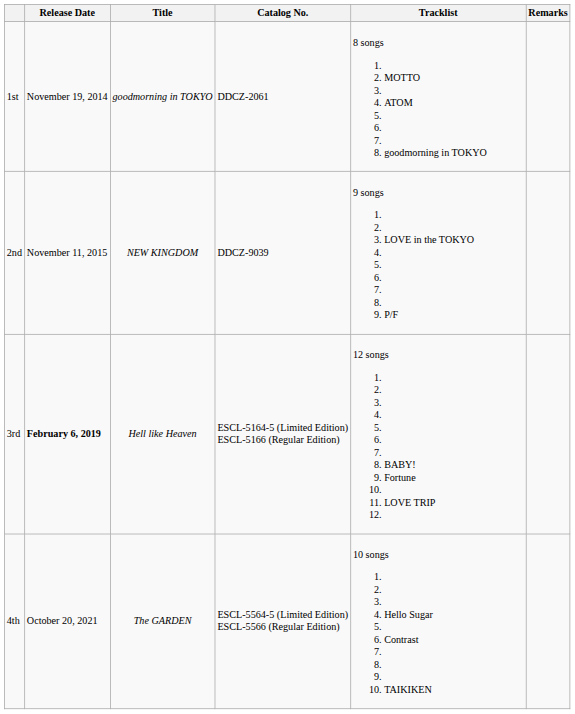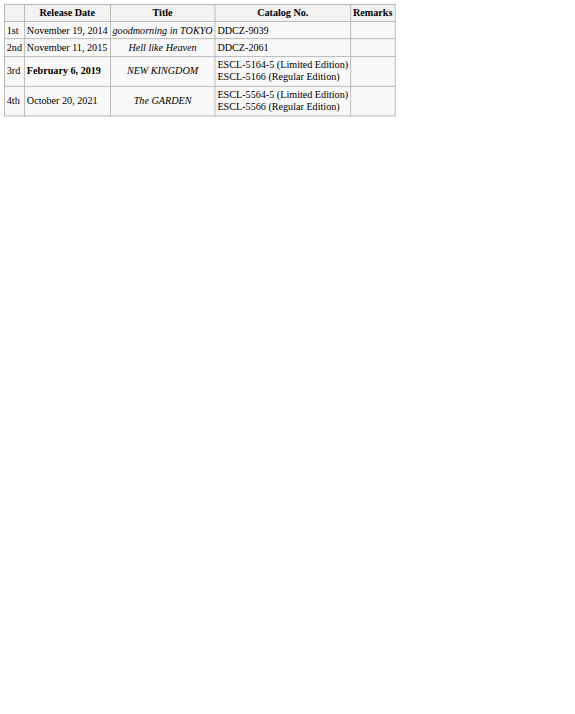- column: (438, 13)
(243, 96) DDCZ-2061 -> (243, 30) DDCZ-9039
(163, 252) NEW KINGDOM -> (163, 47) Hell like Heaven
(243, 252) DDCZ-9039 -> (243, 47) DDCZ-2061
(163, 434) Hell like Heaven -> (163, 71) NEW KINGDOM
